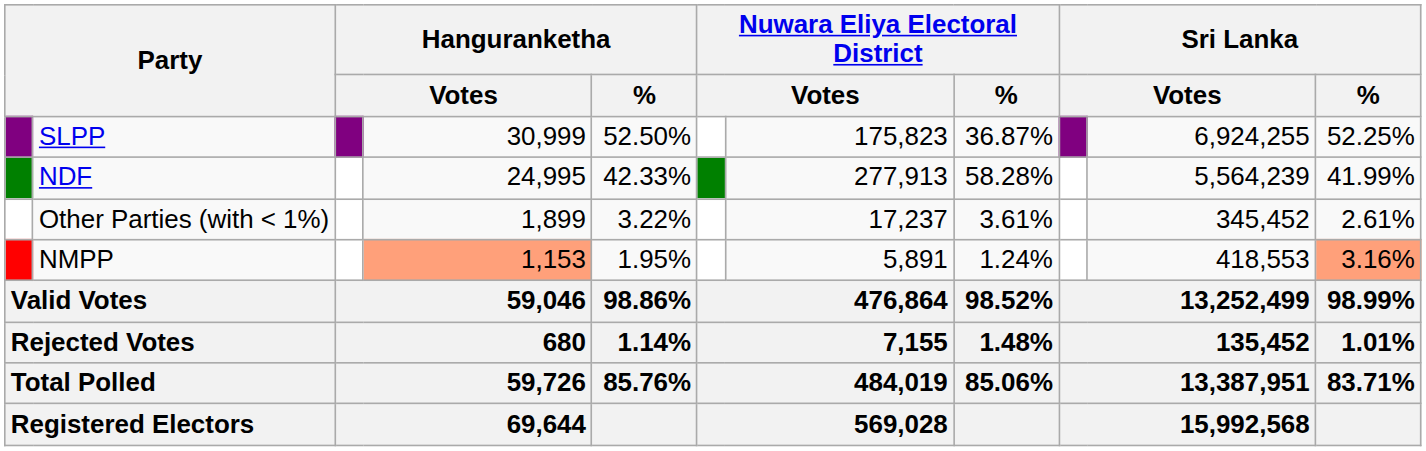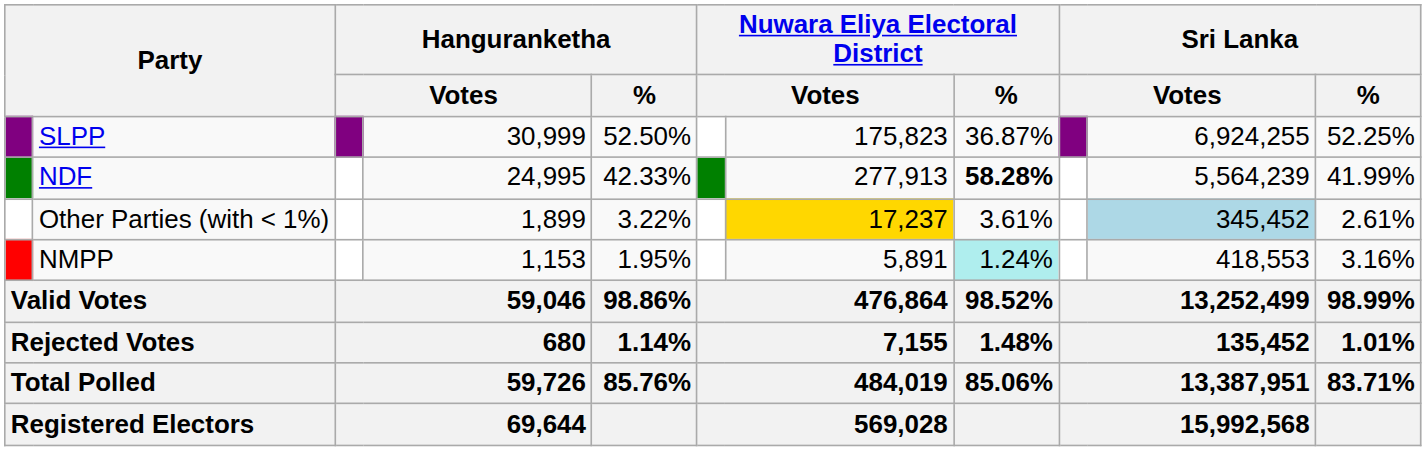(1009, 177) normal -> (1009, 177) bold
(908, 218) no background -> (908, 218) gold background
(1263, 218) no background -> (1263, 218) lightblue background
(553, 259) lightsalmon background -> (553, 259) no background
(1016, 259) no background -> (1016, 259) paleturquoise background
(1378, 259) lightsalmon background -> (1378, 259) no background
